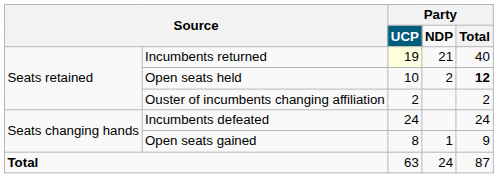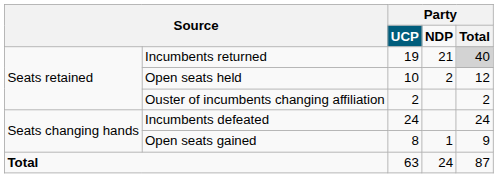(411, 57) lightyellow background -> (411, 57) no background
(482, 57) no background -> (482, 57) lightgrey background
(482, 78) bold -> (482, 78) normal
